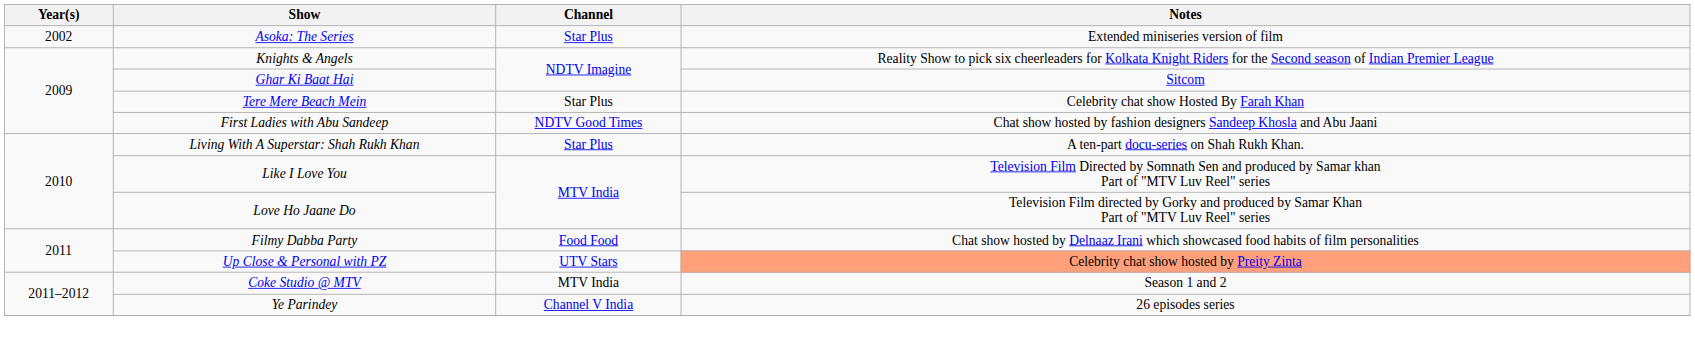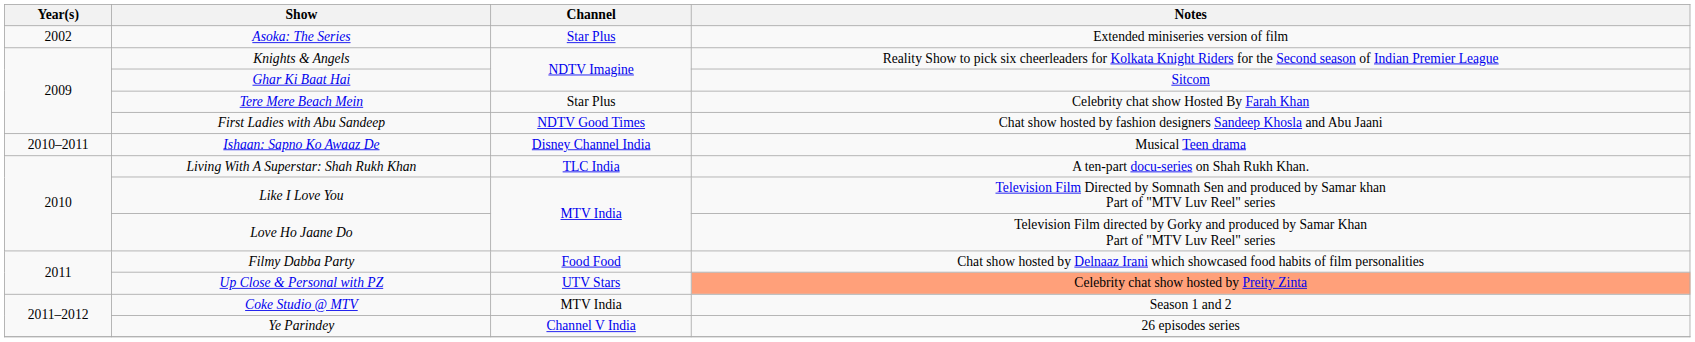+ row: (301, 144)
(588, 144) Star Plus -> (591, 166) TLC India
